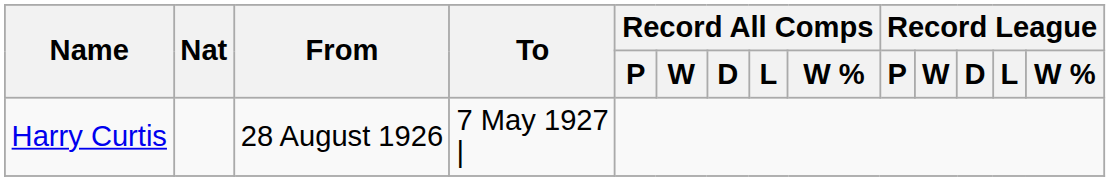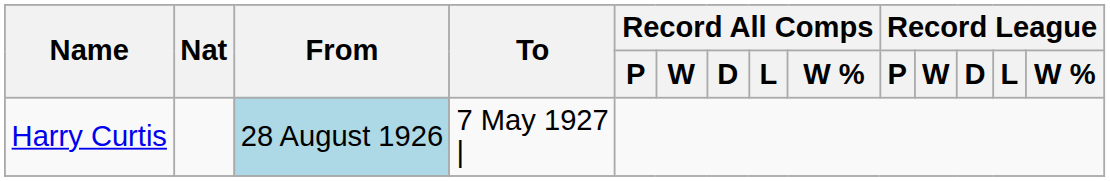(342, 136) no background -> (342, 136) lightblue background
